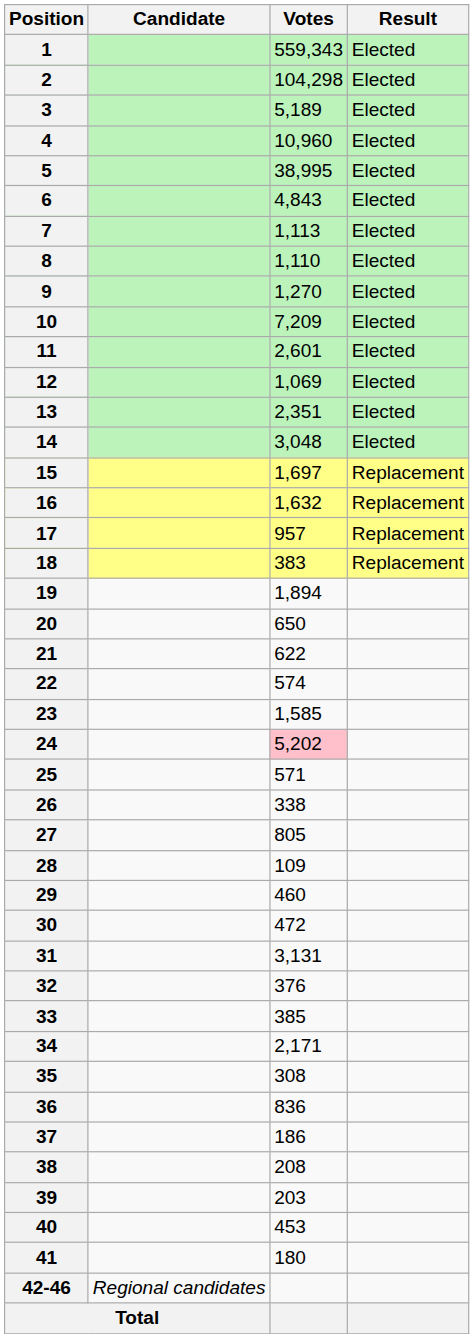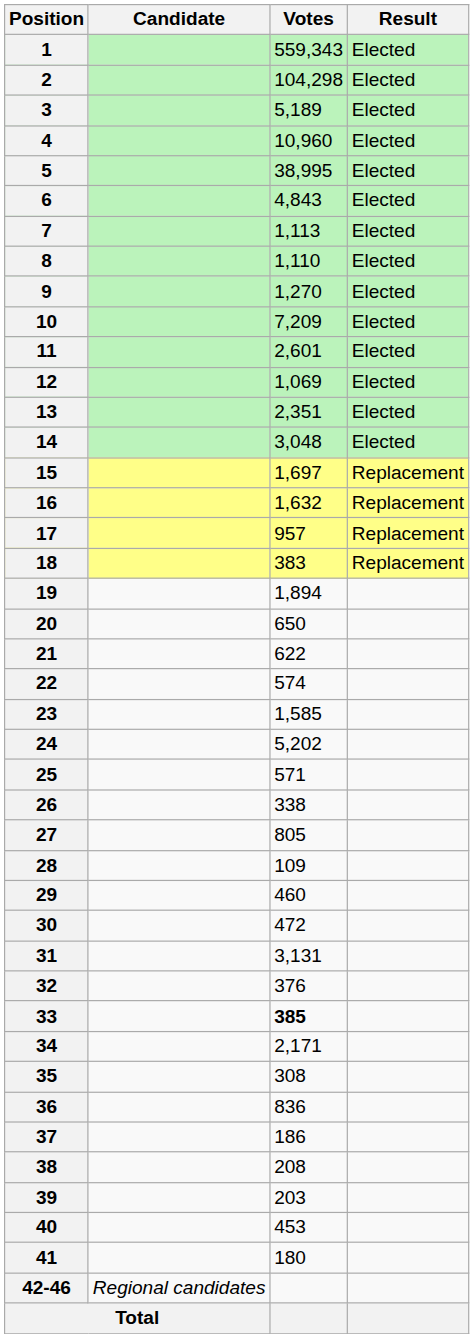(298, 744) pink background -> (298, 744) no background
(290, 1016) normal -> (290, 1016) bold
